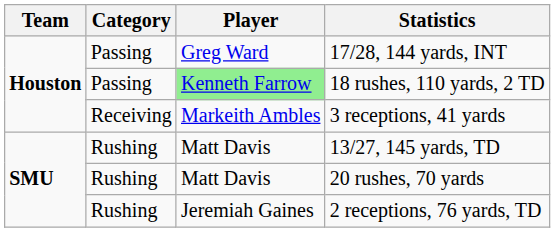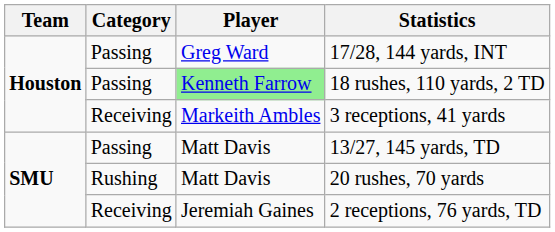(124, 147) Rushing -> (121, 147) Passing
(124, 210) Rushing -> (131, 210) Receiving
